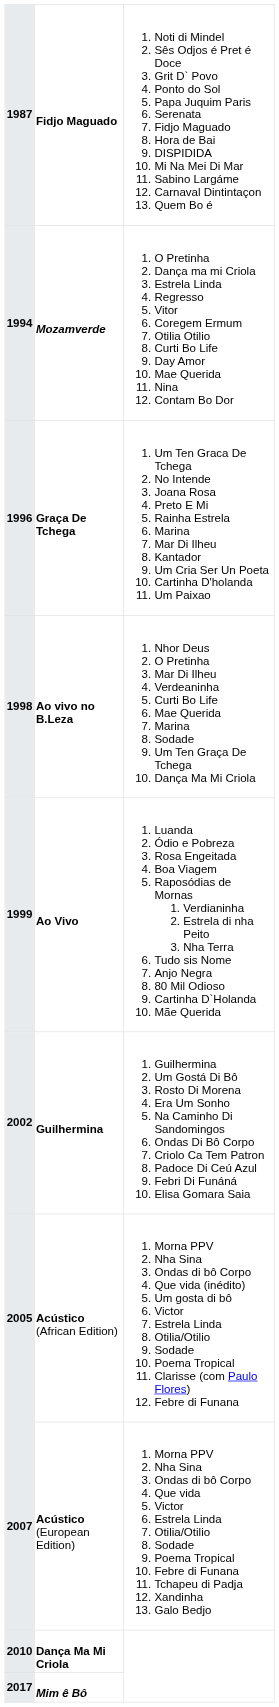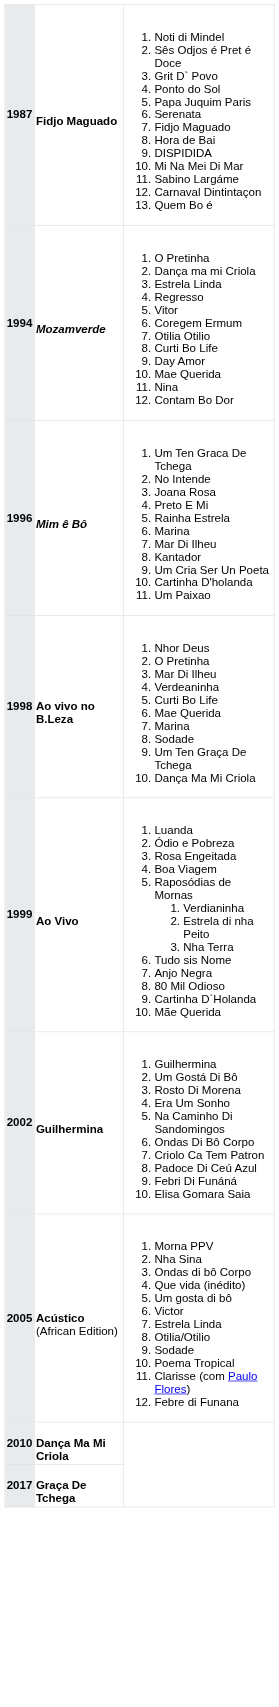(61, 524) Graça De Tchega -> (62, 524) Mim ê Bô
- row: (19, 1526)
(62, 1693) Mim ê Bô -> (61, 1492) Graça De Tchega
